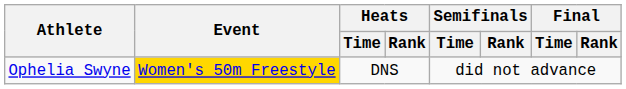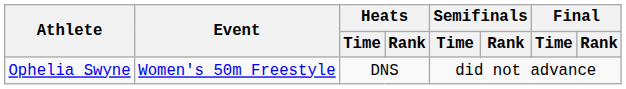(237, 70) gold background -> (237, 70) no background
